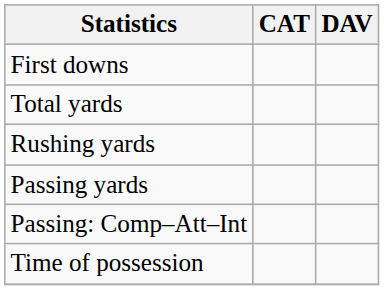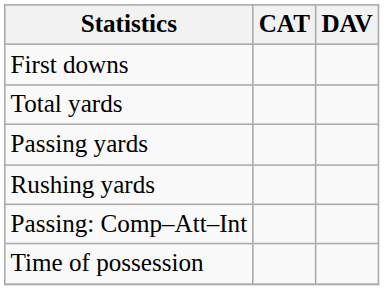rows swapped: (83, 144) <-> (79, 183)
